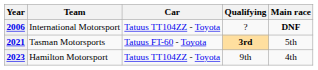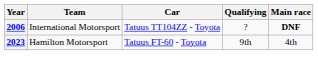- row: (16, 42)
(172, 58) Tatuus TT104ZZ - Toyota -> (165, 42) Tatuus FT-60 - Toyota
